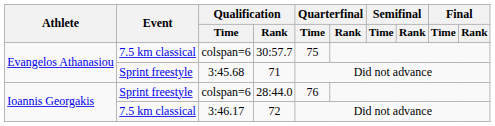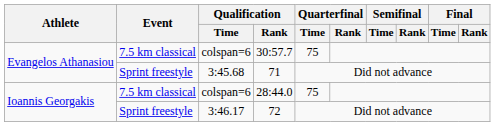(156, 92) Sprint freestyle -> (158, 92) 7.5 km classical
(313, 92) 76 -> (313, 92) 75
(158, 112) 7.5 km classical -> (156, 112) Sprint freestyle
